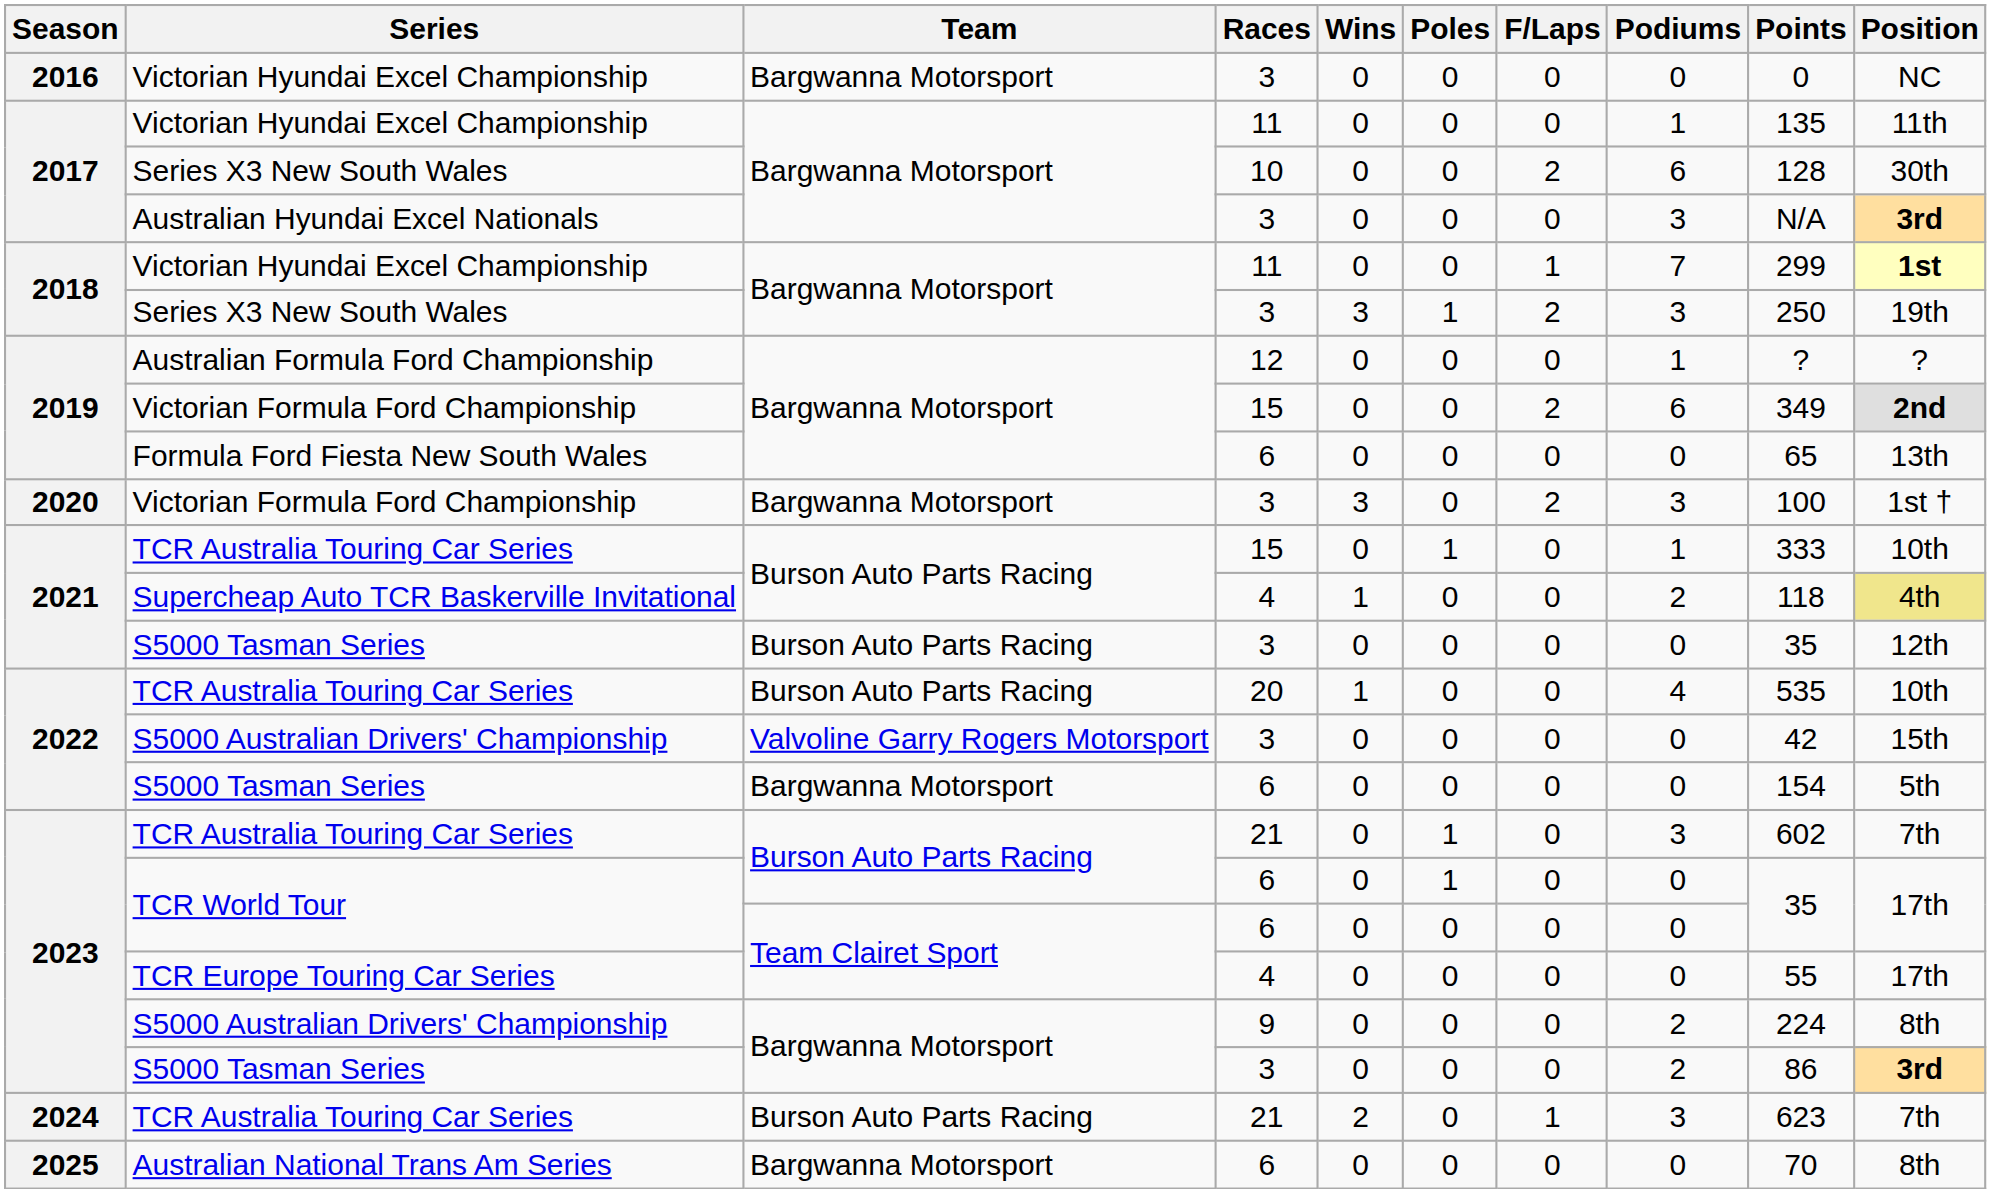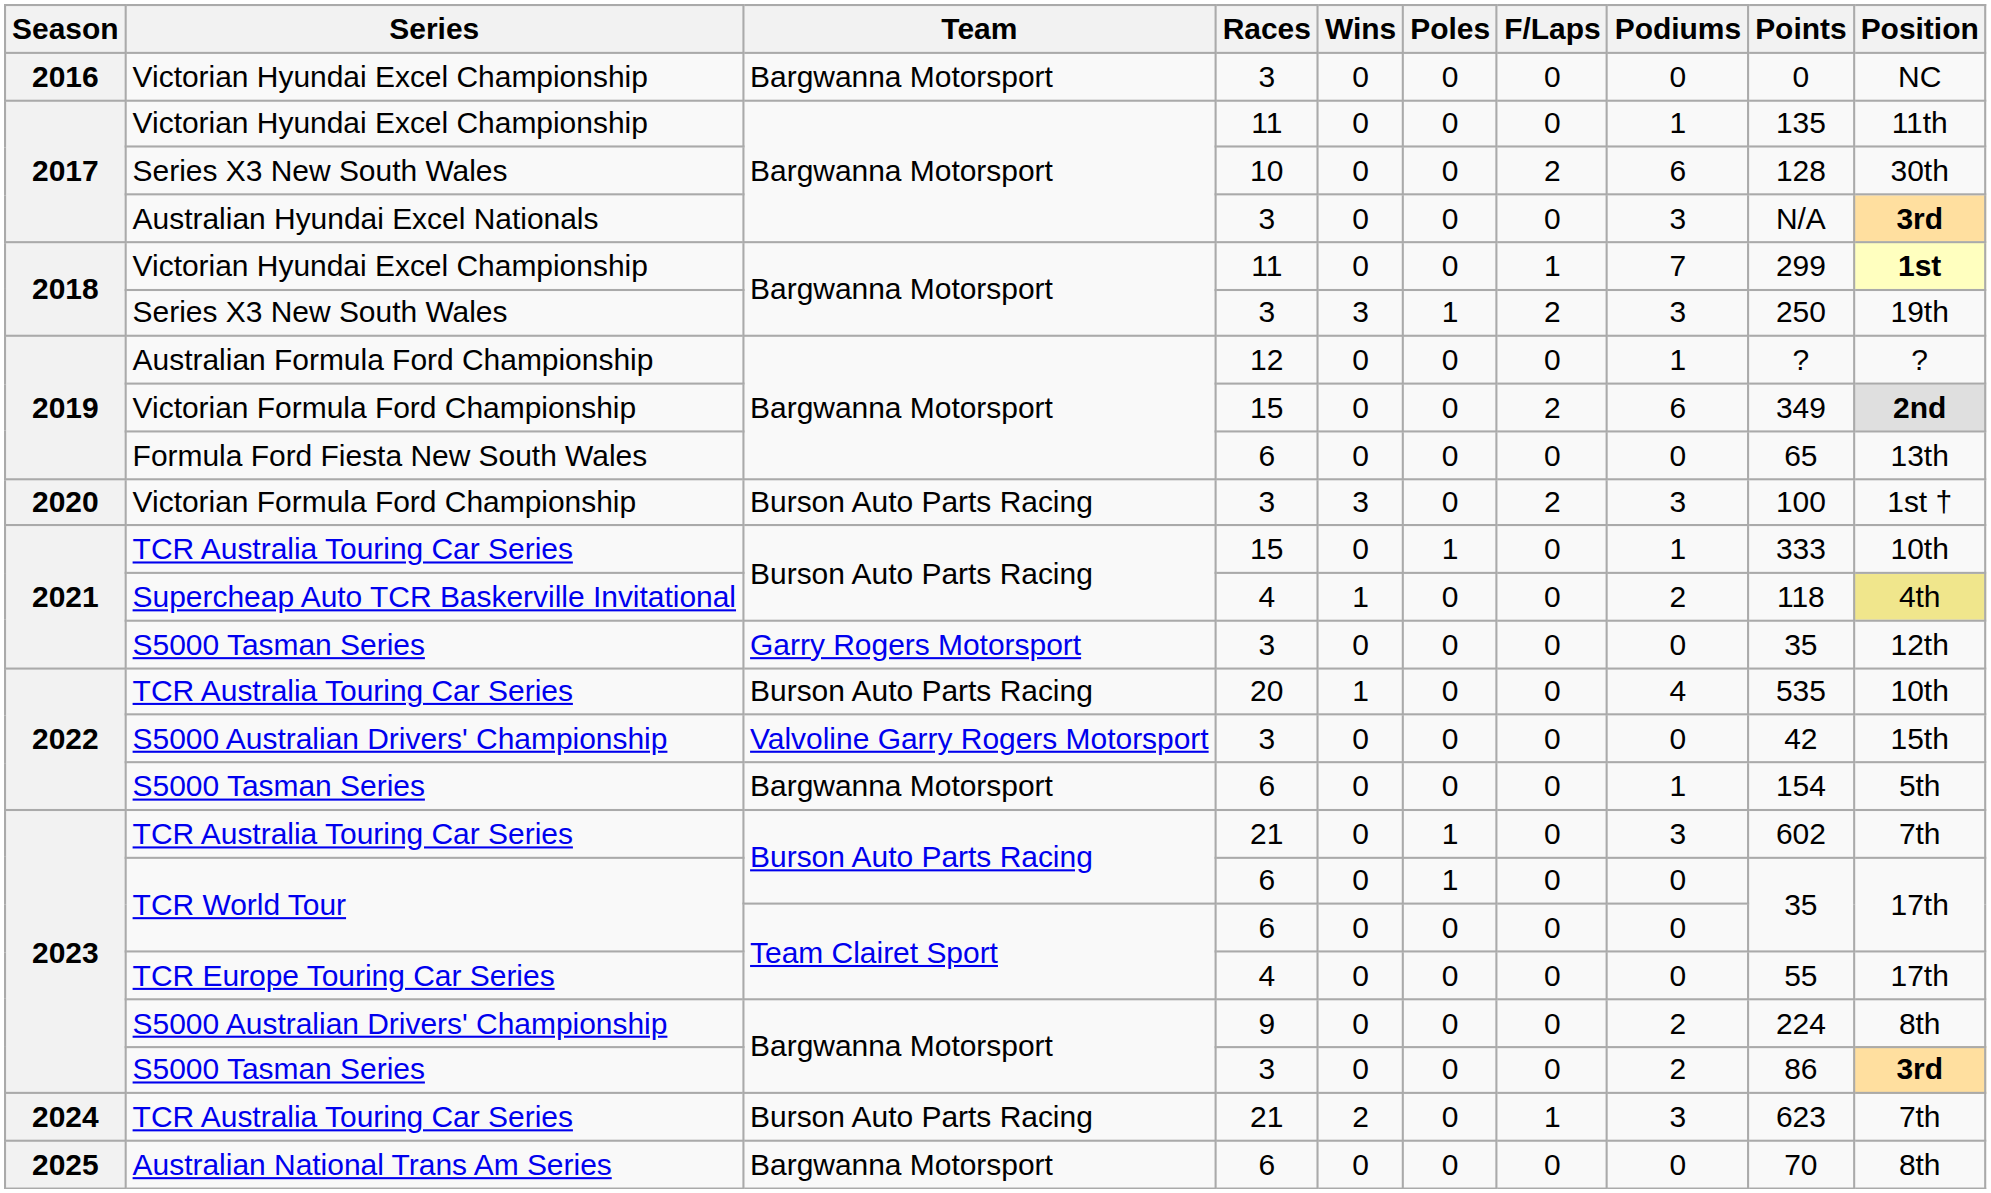(901, 502) Bargwanna Motorsport -> (921, 502) Burson Auto Parts Racing
(921, 644) Burson Auto Parts Racing -> (916, 644) Garry Rogers Motorsport
(1678, 786) 0 -> (1678, 786) 1
